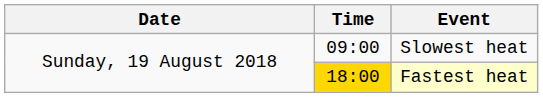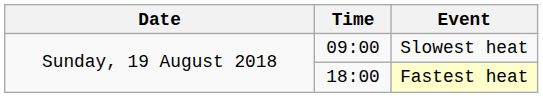(353, 77) gold background -> (353, 77) no background
